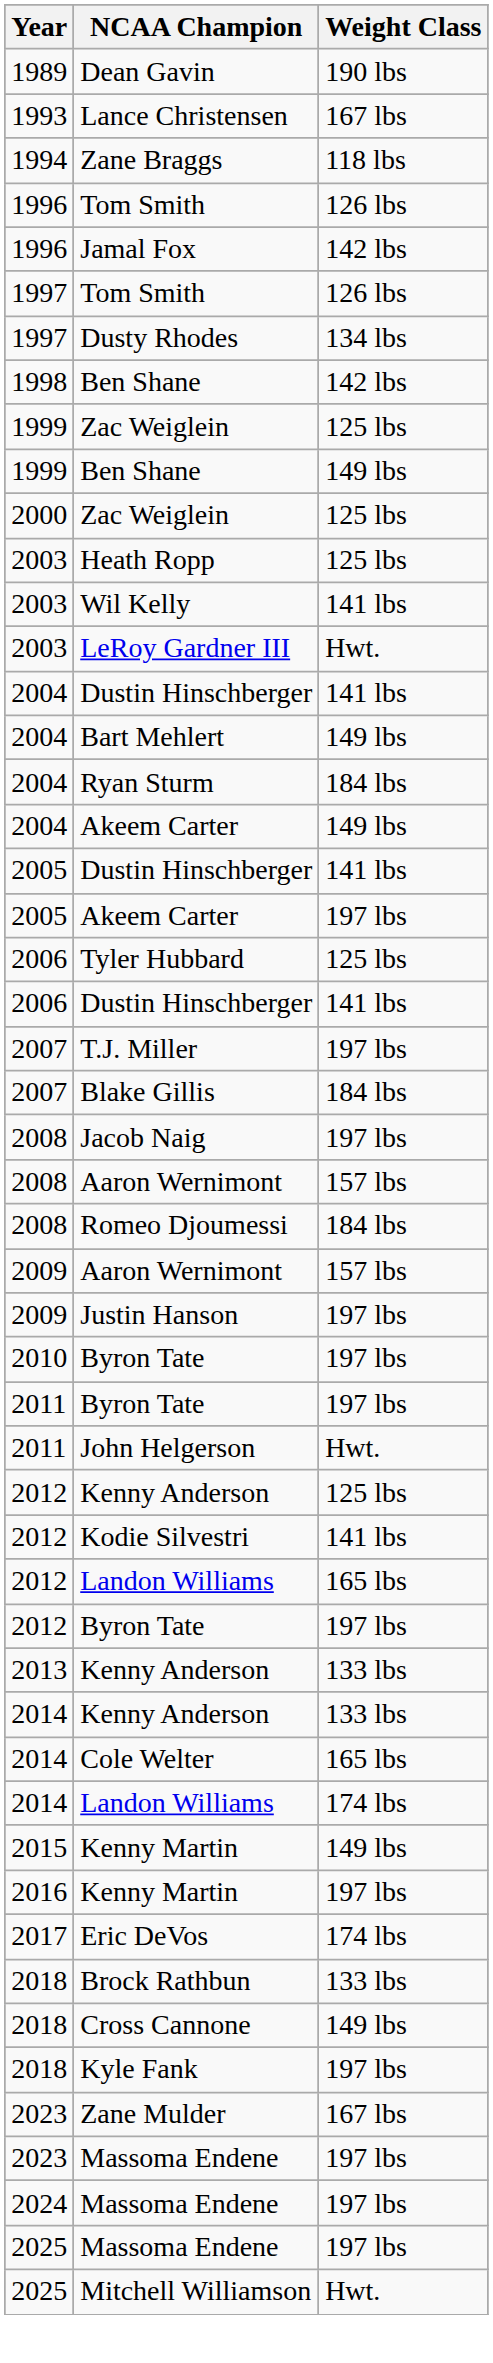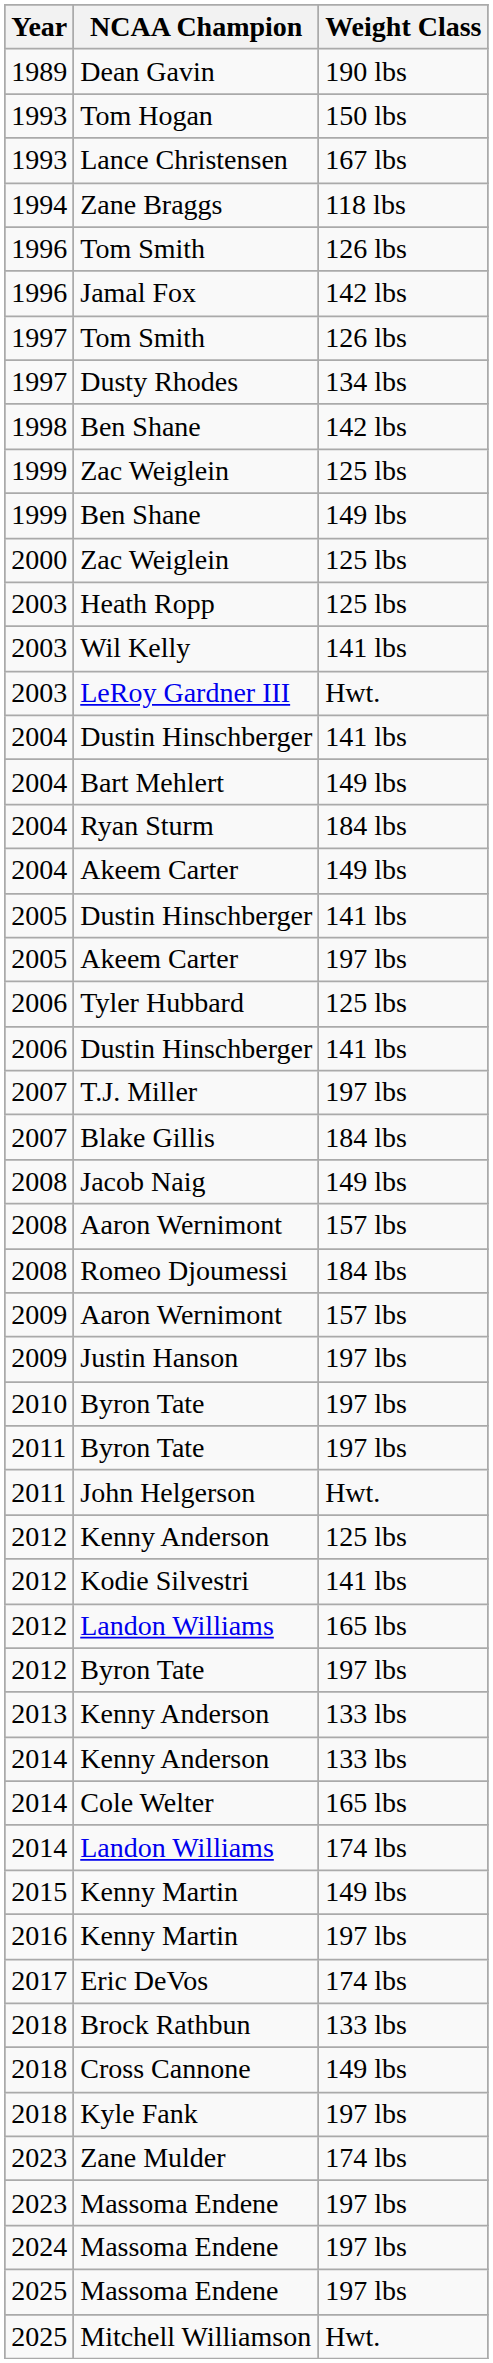+ row: (39, 115)
(366, 1136) 197 lbs -> (366, 1181) 149 lbs
(366, 2113) 167 lbs -> (366, 2158) 174 lbs
